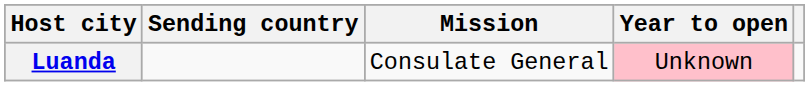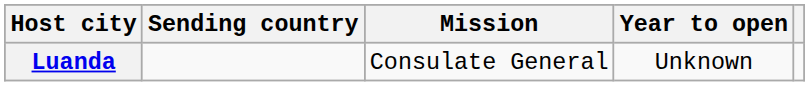(704, 62) pink background -> (704, 62) no background
